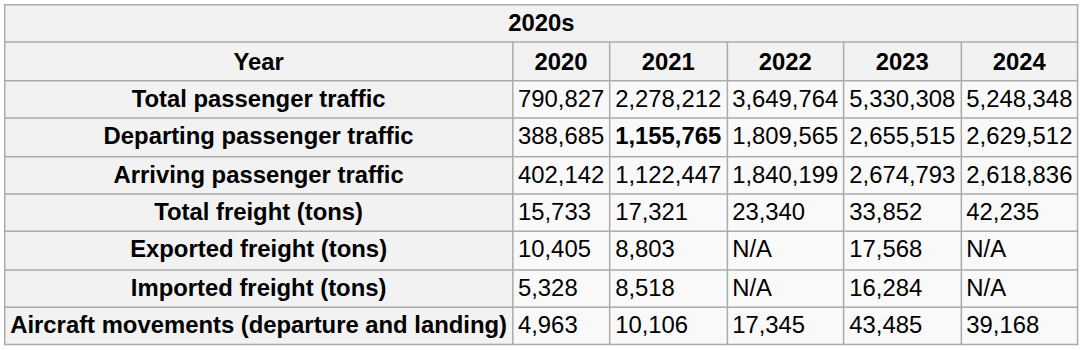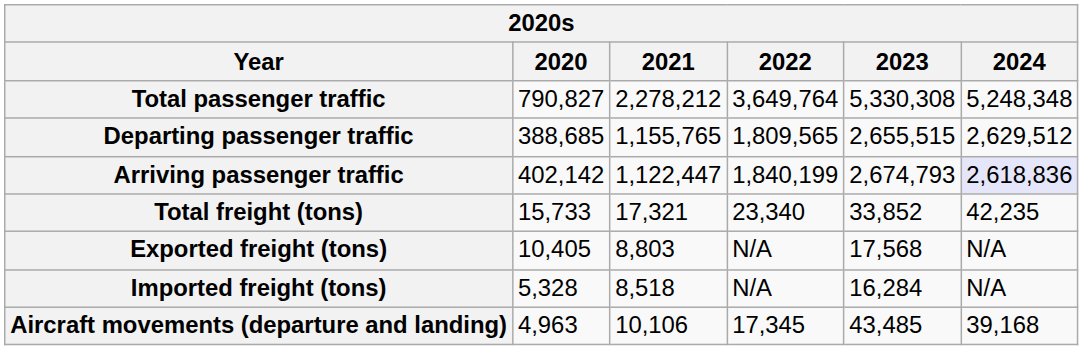(668, 136) bold -> (668, 136) normal
(1019, 174) no background -> (1019, 174) lavender background
